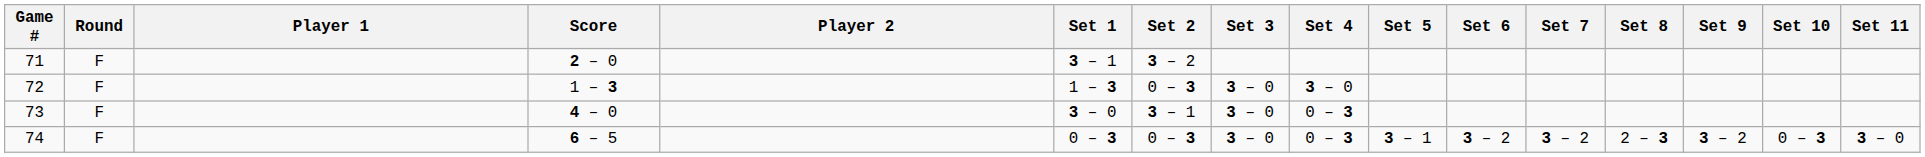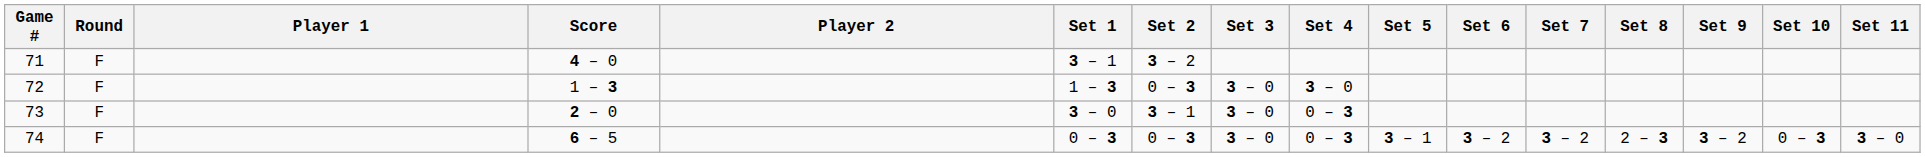(594, 62) 2 – 0 -> (594, 62) 4 – 0
(594, 113) 4 – 0 -> (594, 113) 2 – 0
